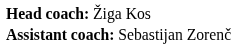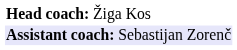(119, 35) no background -> (119, 35) lavender background
